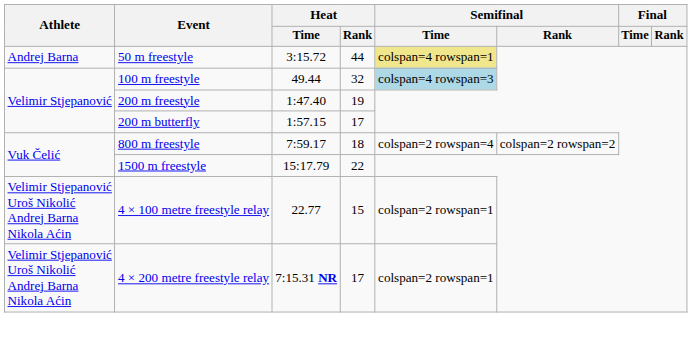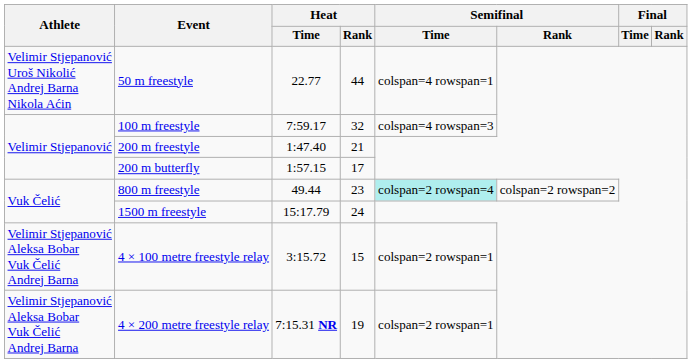(43, 57) Andrej Barna -> (60, 80) Velimir Stjepanović Uroš Nikolić Andrej Barna Nikola Aćin
(306, 57) 3:15.72 -> (306, 80) 22.77
(436, 57) khaki background -> (436, 80) no background
(306, 79) 49.44 -> (306, 125) 7:59.17
(436, 79) lightblue background -> (436, 125) no background
(358, 100) 19 -> (358, 147) 21
(306, 144) 7:59.17 -> (306, 190) 49.44
(358, 144) 18 -> (358, 190) 23
(436, 144) no background -> (436, 190) paleturquoise background
(358, 165) 22 -> (358, 212) 24
(60, 210) Velimir Stjepanović Uroš Nikolić Andrej Barna Nikola Aćin -> (60, 257) Velimir Stjepanović Aleksa Bobar Vuk Čelić Andrej Barna
(306, 210) 22.77 -> (306, 257) 3:15.72
(60, 278) Velimir Stjepanović Uroš Nikolić Andrej Barna Nikola Aćin -> (60, 325) Velimir Stjepanović Aleksa Bobar Vuk Čelić Andrej Barna
(358, 278) 17 -> (358, 325) 19
